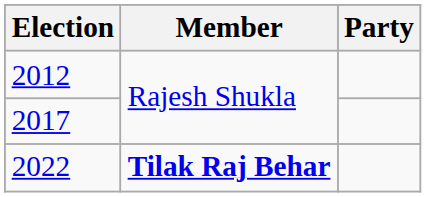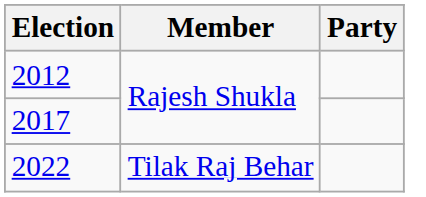(229, 167) bold -> (221, 167) normal
